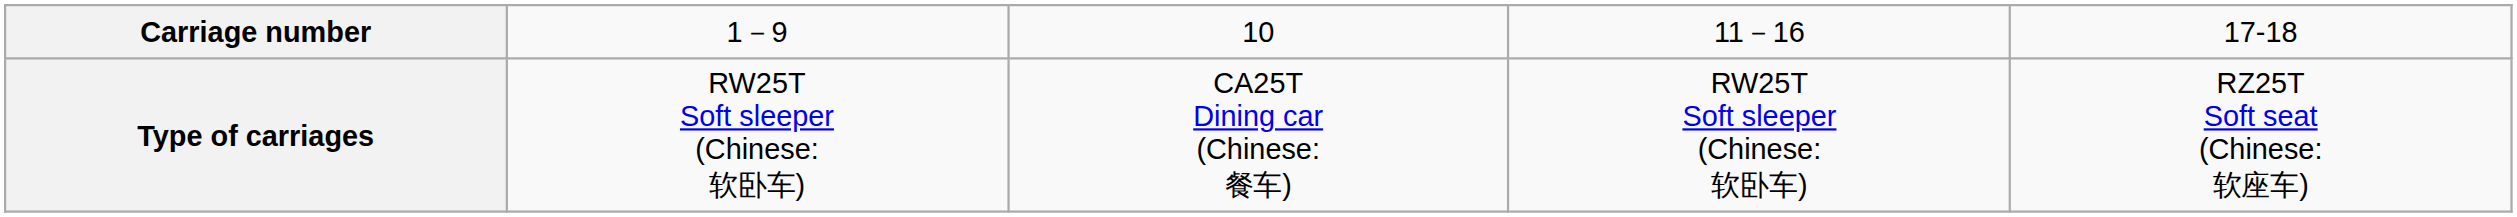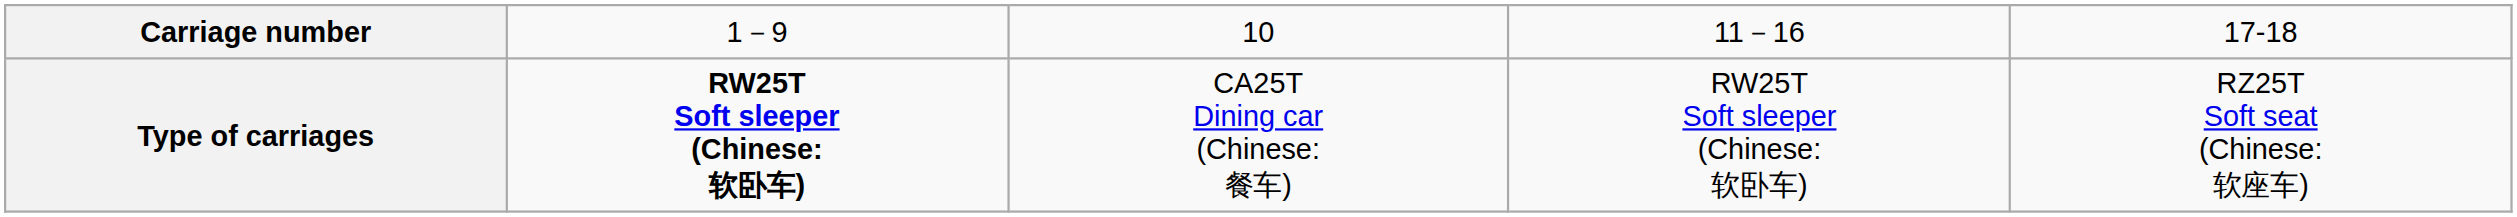(757, 133) normal -> (757, 133) bold
